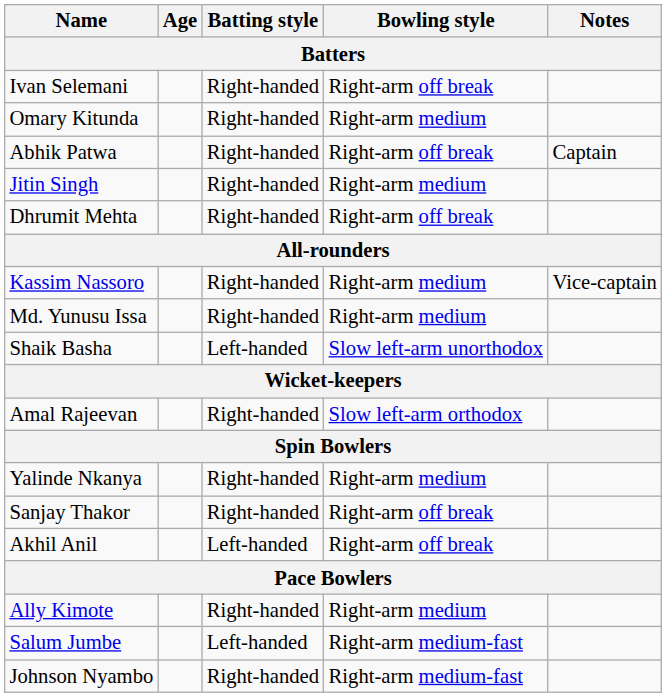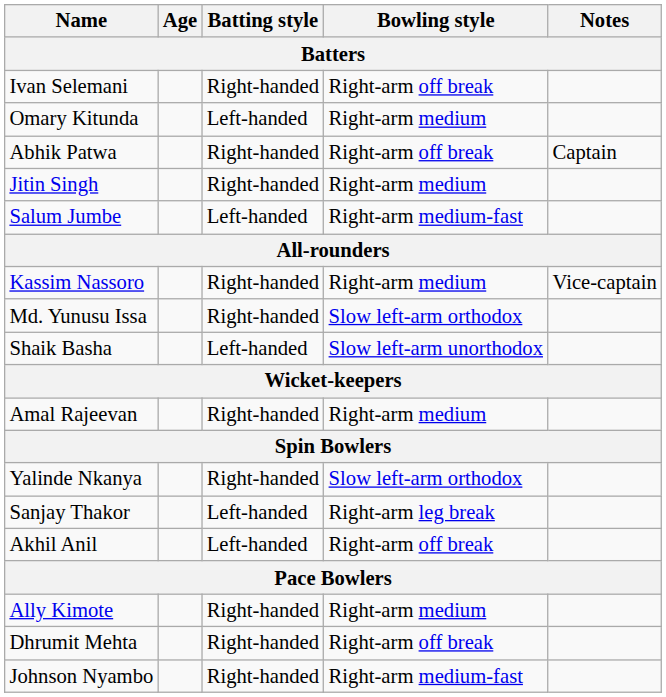(263, 119) Right-handed -> (257, 119) Left-handed
rows swapped: (73, 217) <-> (65, 642)
(407, 315) Right-arm medium -> (425, 315) Slow left-arm orthodox
(425, 413) Slow left-arm orthodox -> (407, 413) Right-arm medium
(407, 479) Right-arm medium -> (425, 479) Slow left-arm orthodox
(263, 511) Right-handed -> (257, 511) Left-handed
(411, 511) Right-arm off break -> (412, 511) Right-arm leg break
